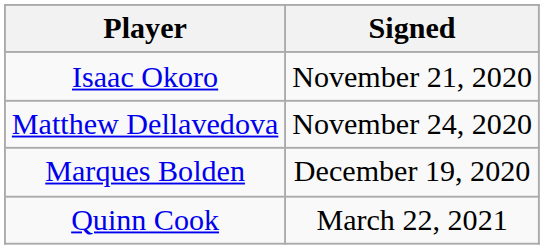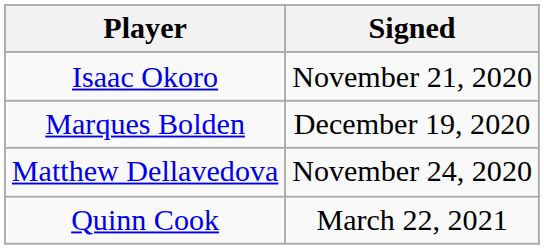rows swapped: (145, 123) <-> (145, 171)
